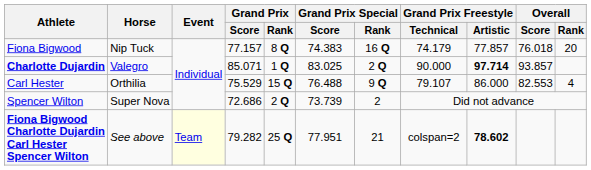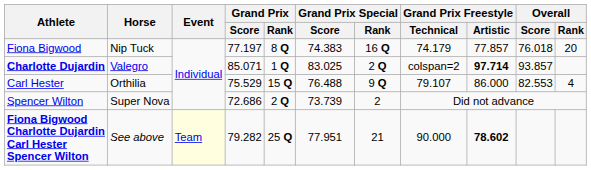(245, 48) 77.157 -> (245, 48) 77.197
(434, 66) 90.000 -> (434, 66) colspan=2
(434, 138) colspan=2 -> (434, 138) 90.000
